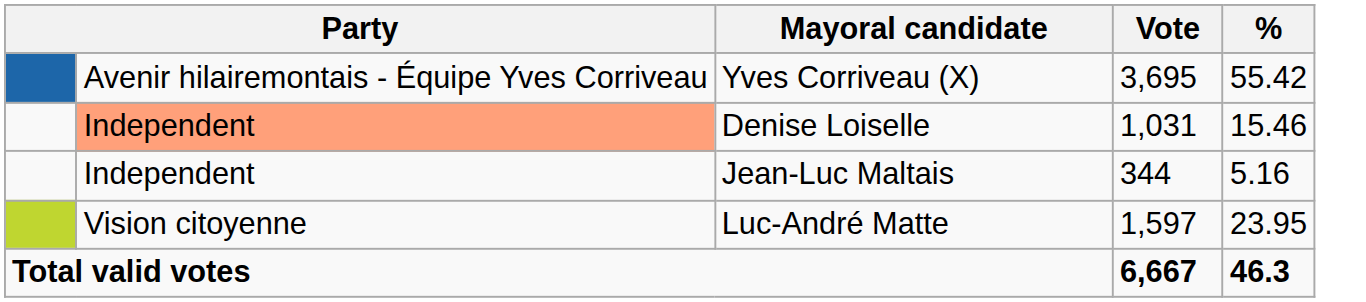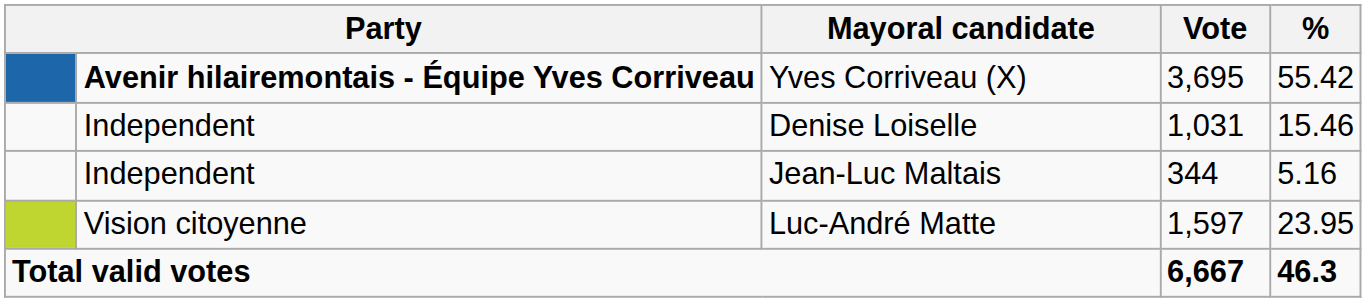(396, 77) normal -> (419, 77) bold
(169, 126) lightsalmon background -> (169, 126) no background
